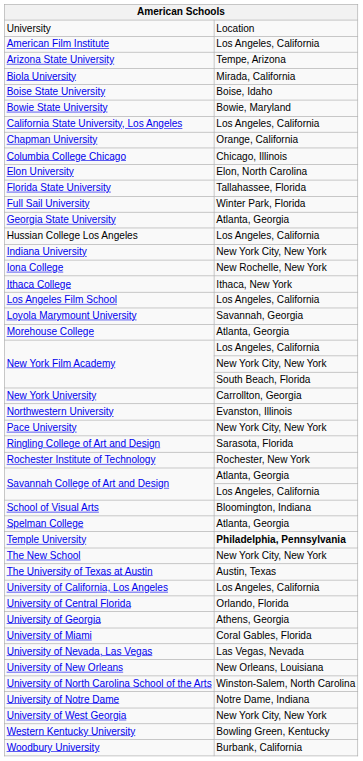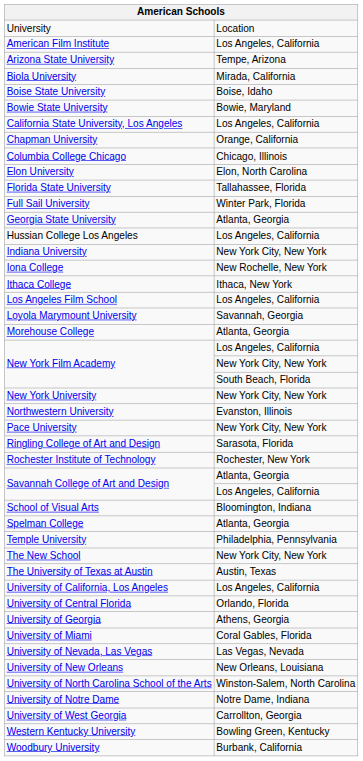(259, 396) Carrollton, Georgia -> (271, 396) New York City, New York
(281, 540) bold -> (277, 540) normal
(271, 715) New York City, New York -> (259, 715) Carrollton, Georgia
